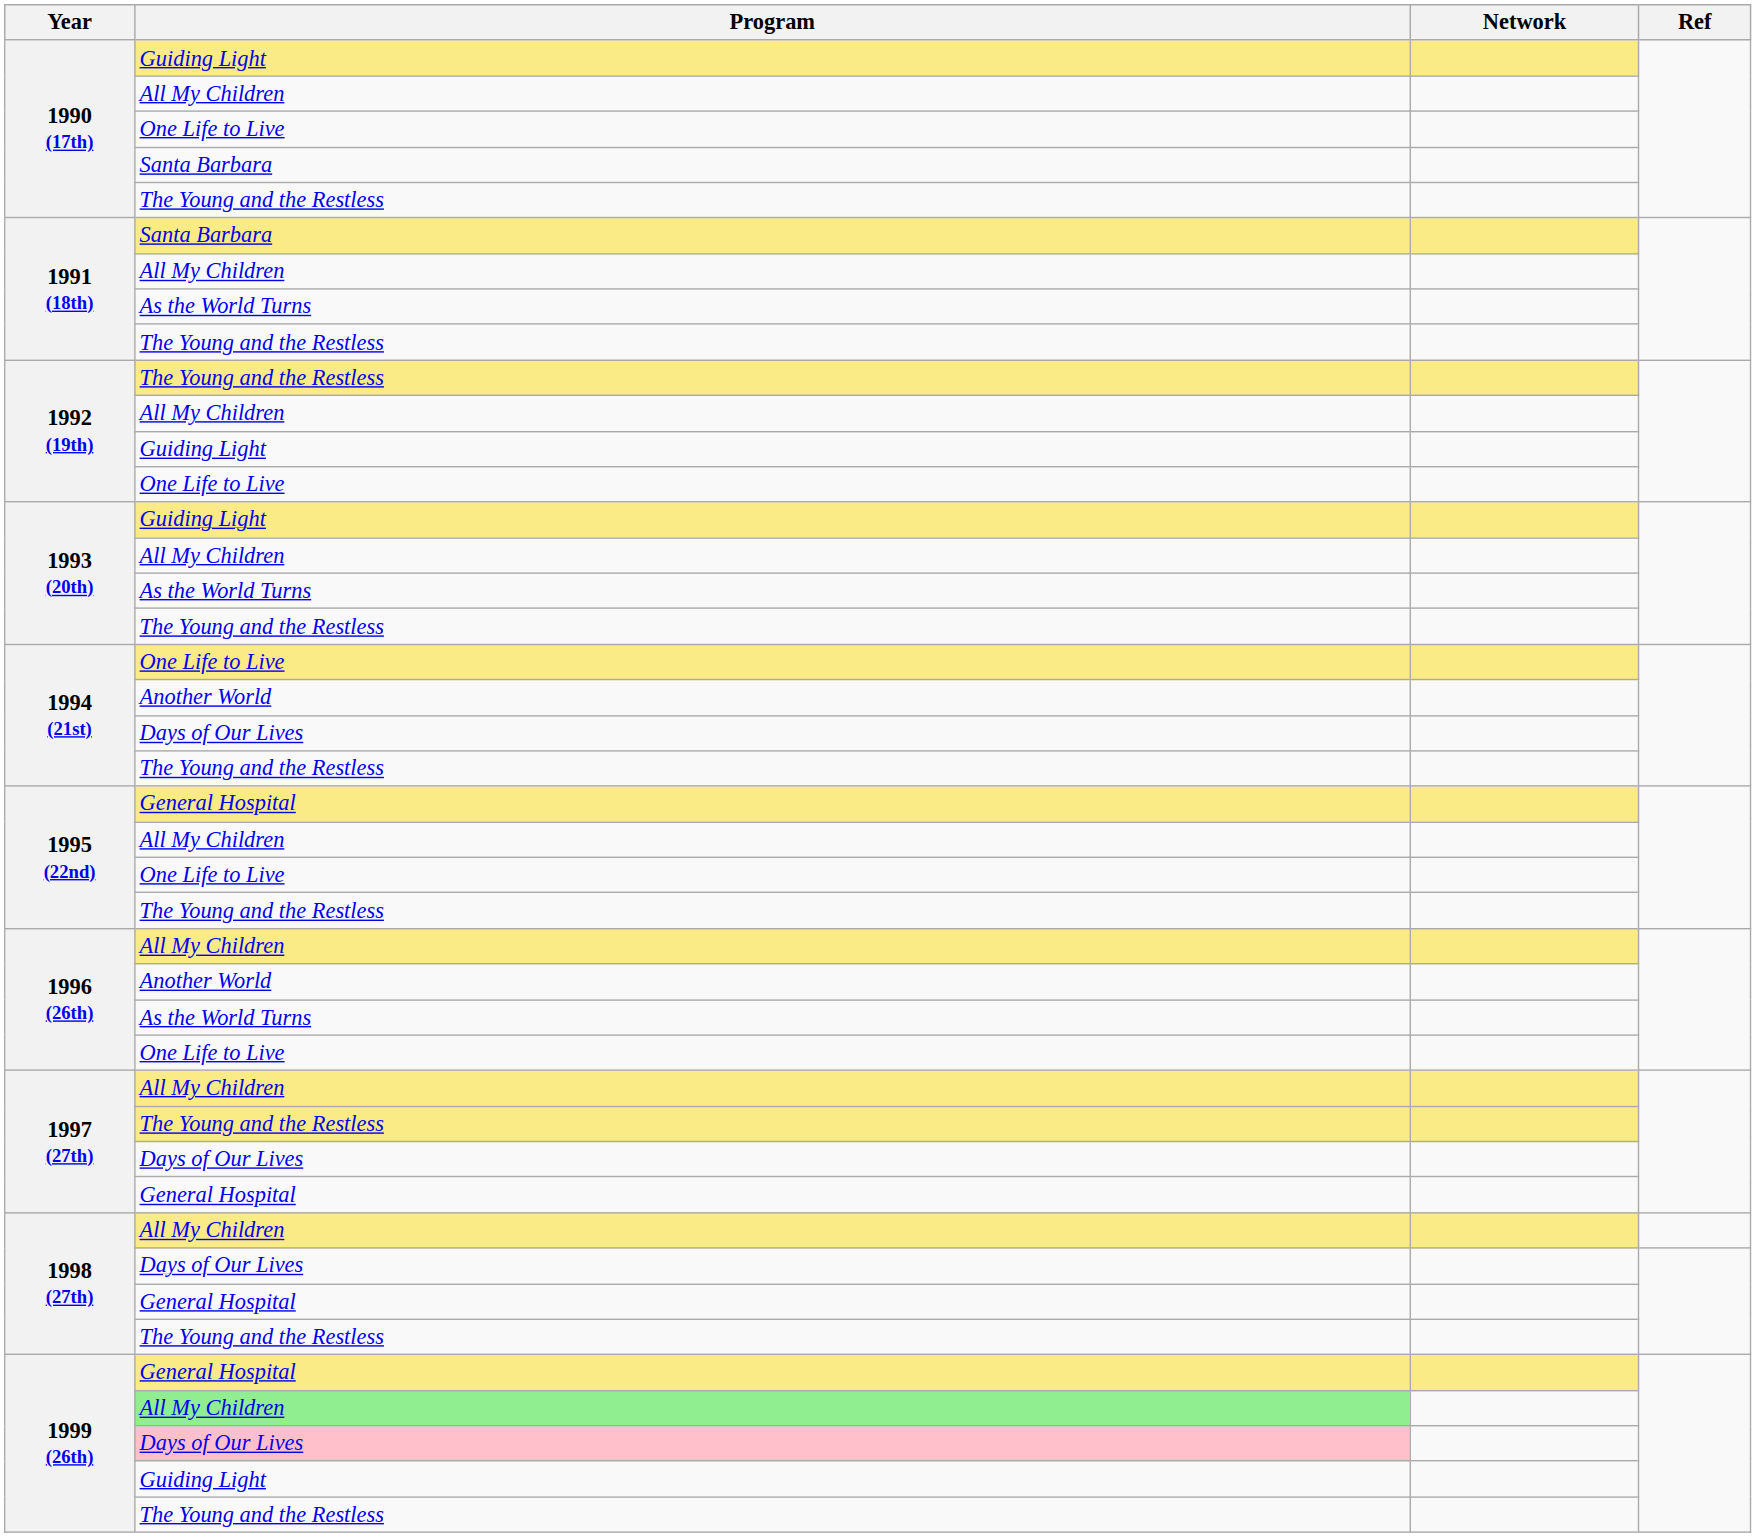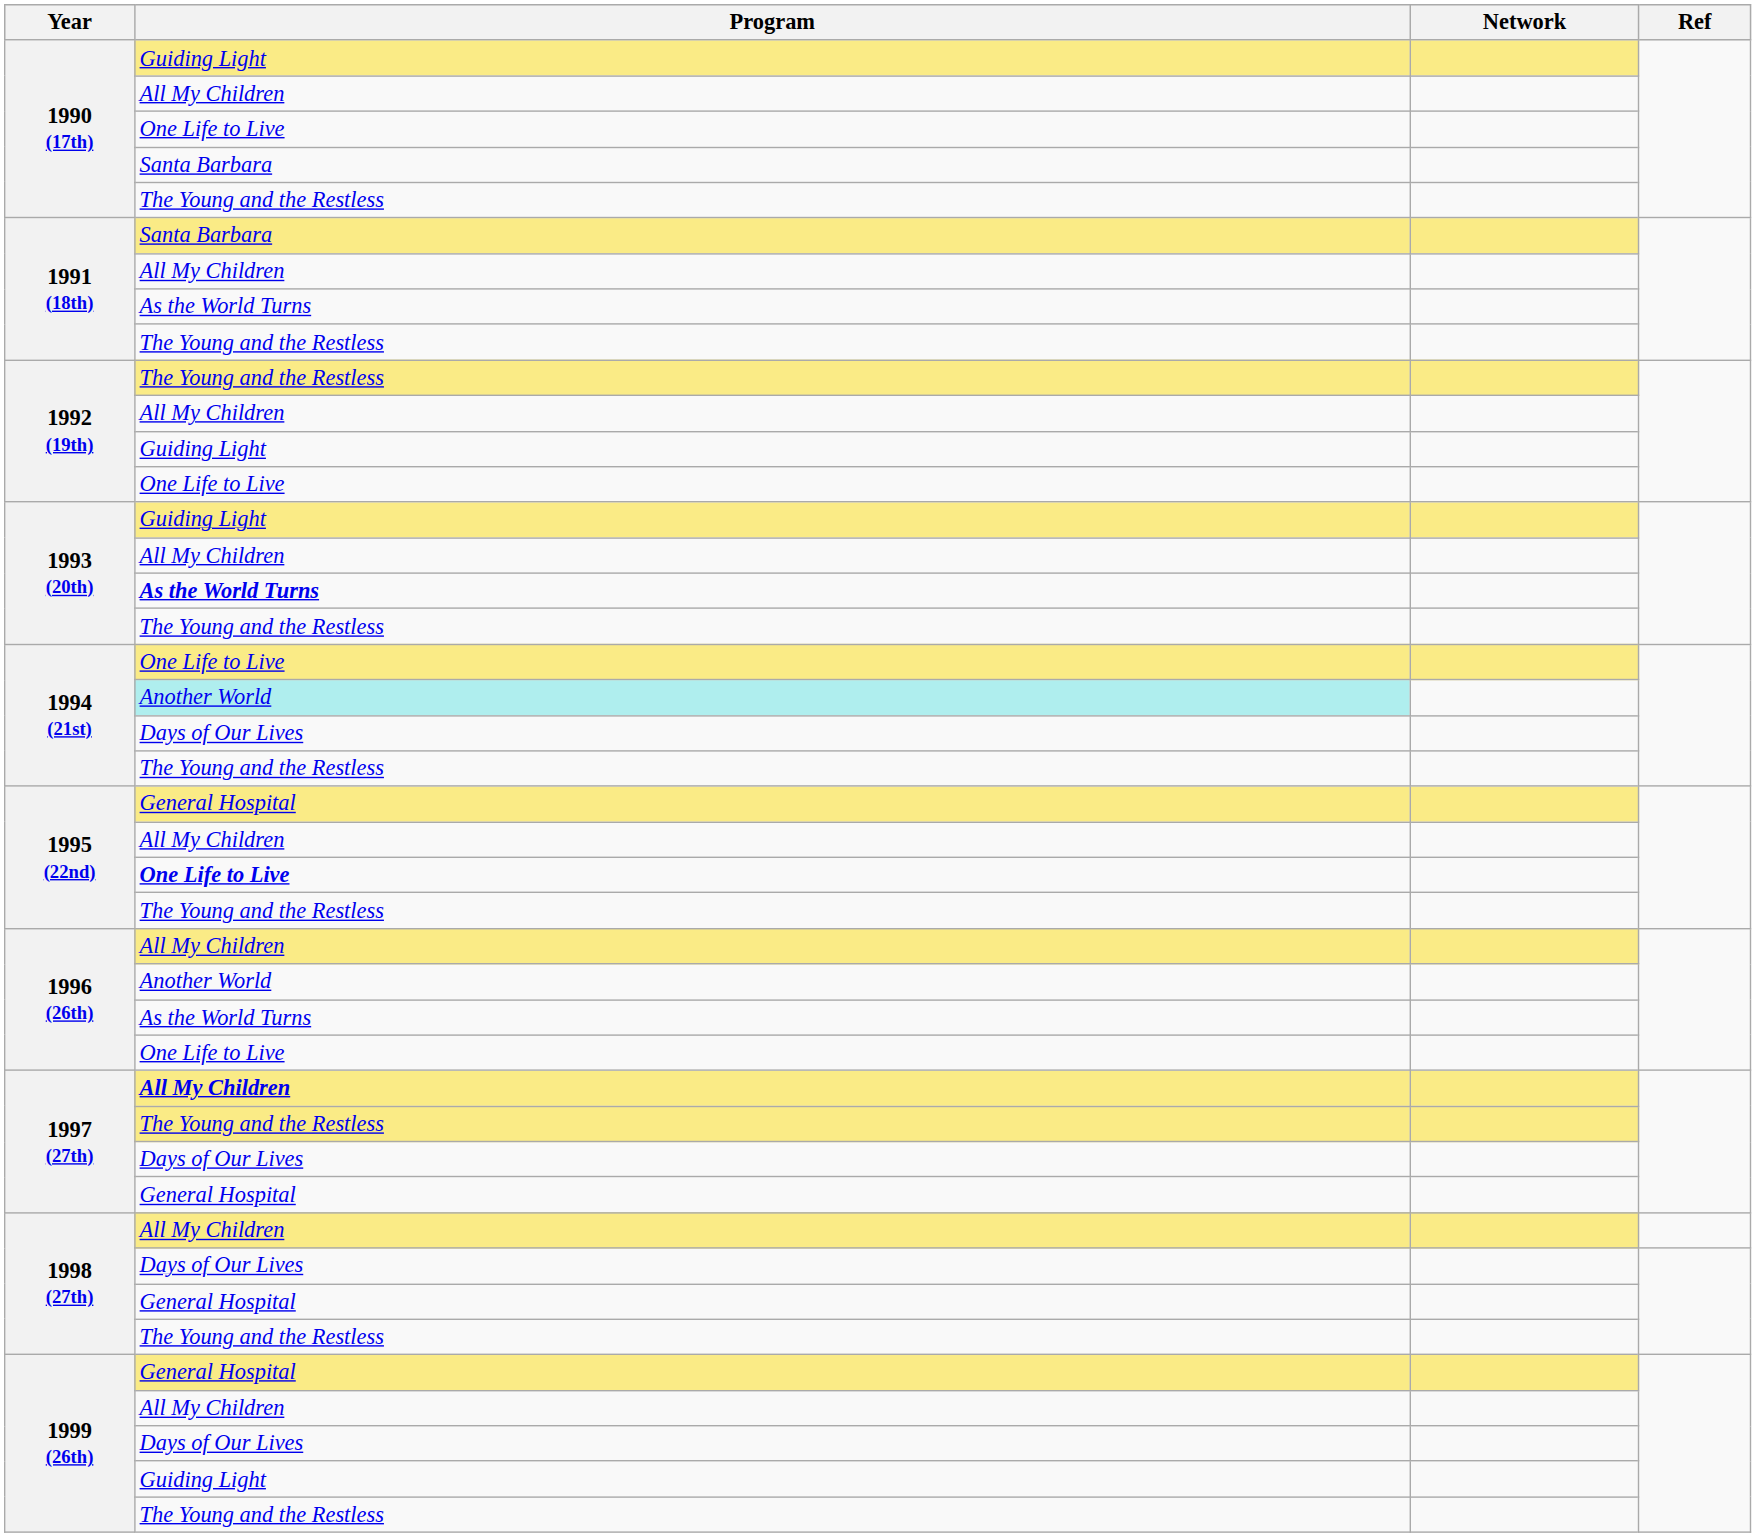(225, 590) normal -> (229, 590) bold
(205, 697) no background -> (205, 697) paleturquoise background
(212, 874) normal -> (215, 874) bold
(212, 1088) normal -> (215, 1088) bold
(212, 1407) lightgreen background -> (212, 1407) no background
(221, 1443) pink background -> (221, 1443) no background
